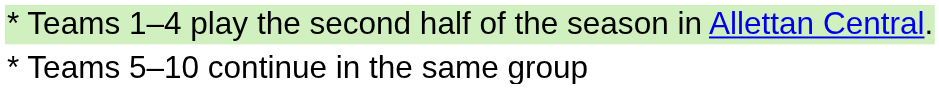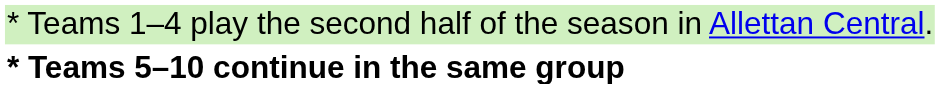(298, 67) normal -> (316, 67) bold
